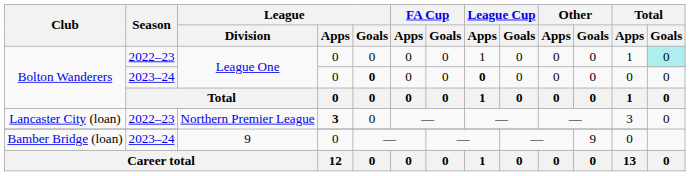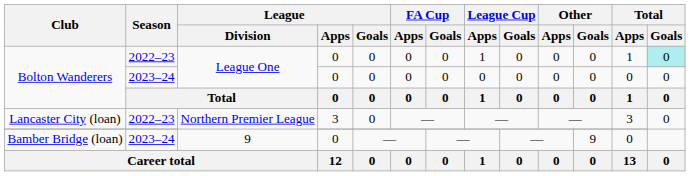(372, 77) bold -> (372, 77) normal
(482, 77) bold -> (482, 77) normal
(335, 118) bold -> (335, 118) normal
